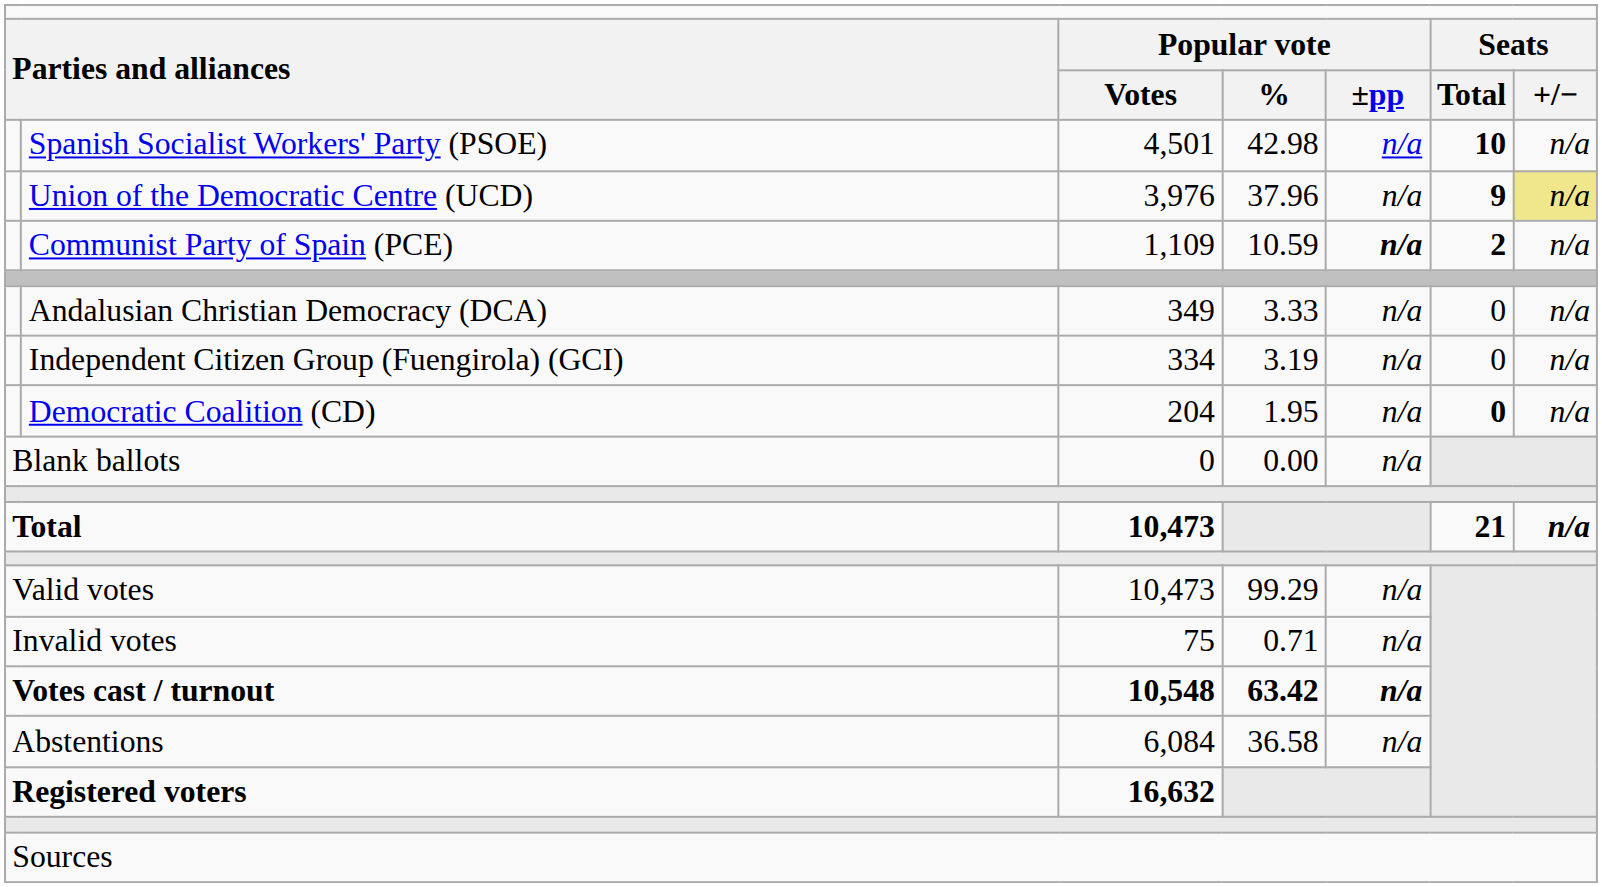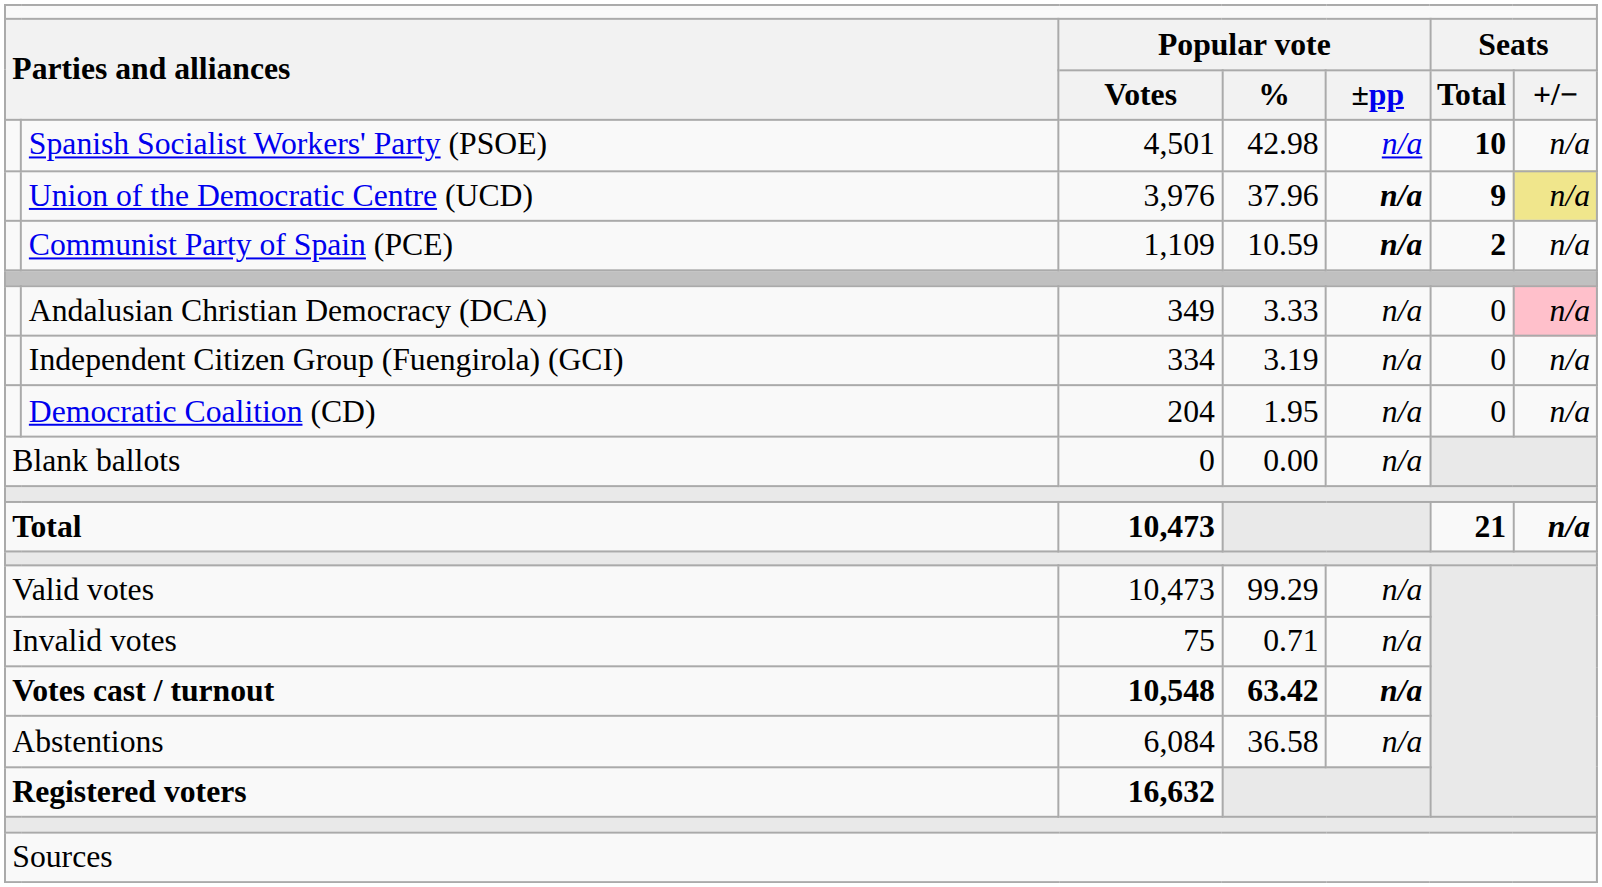(1402, 194) normal -> (1401, 194) bold
(1570, 310) no background -> (1570, 310) pink background
(1498, 410) bold -> (1498, 410) normal
